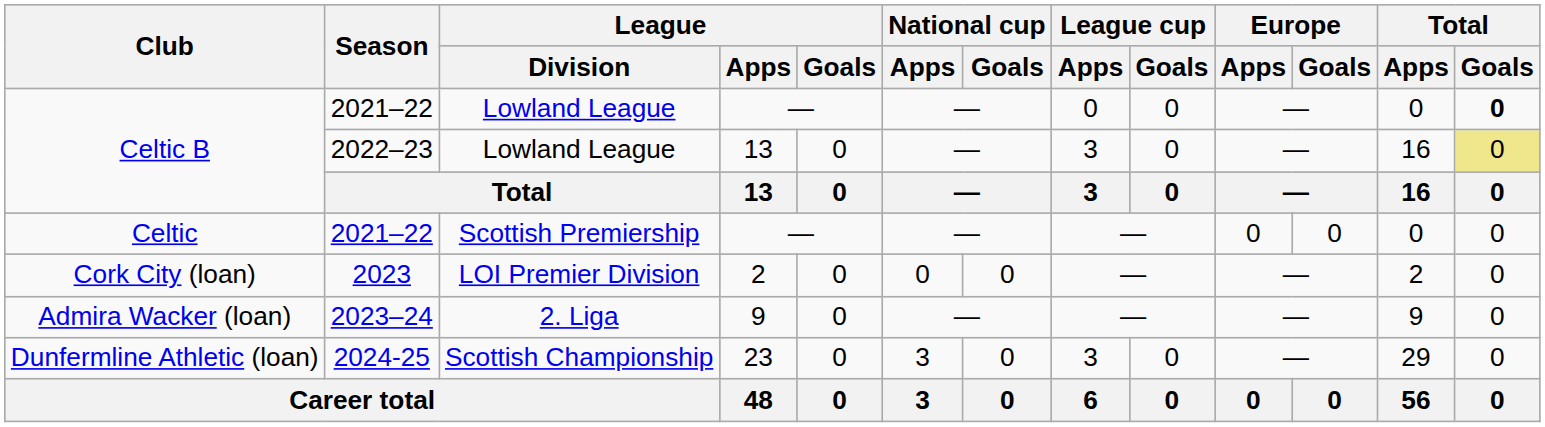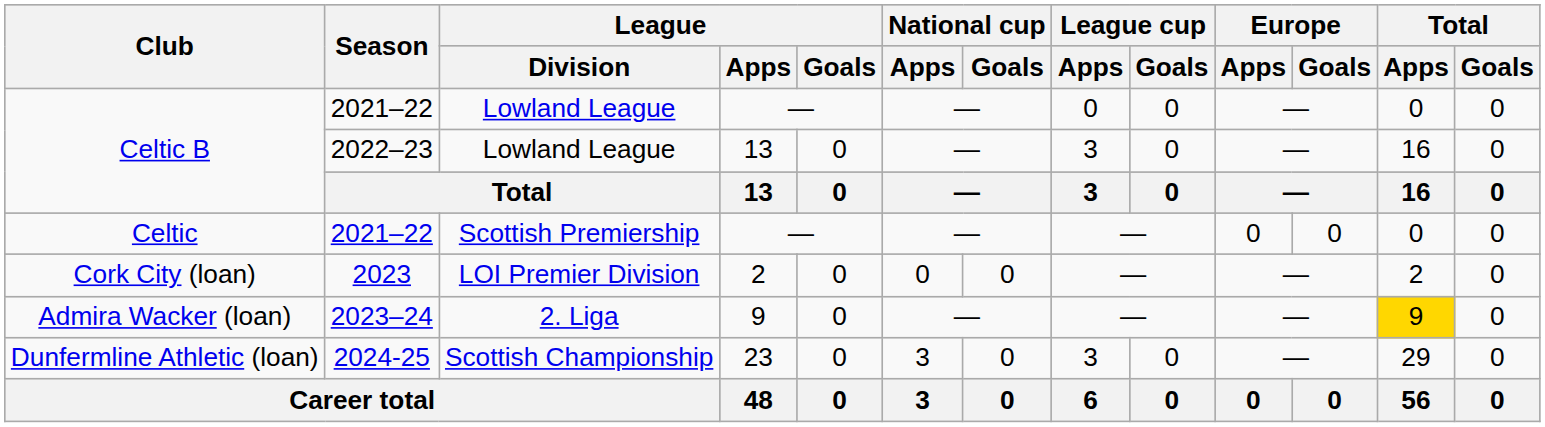(1497, 108) bold -> (1497, 108) normal
(1497, 150) khaki background -> (1497, 150) no background
(1416, 316) no background -> (1416, 316) gold background
